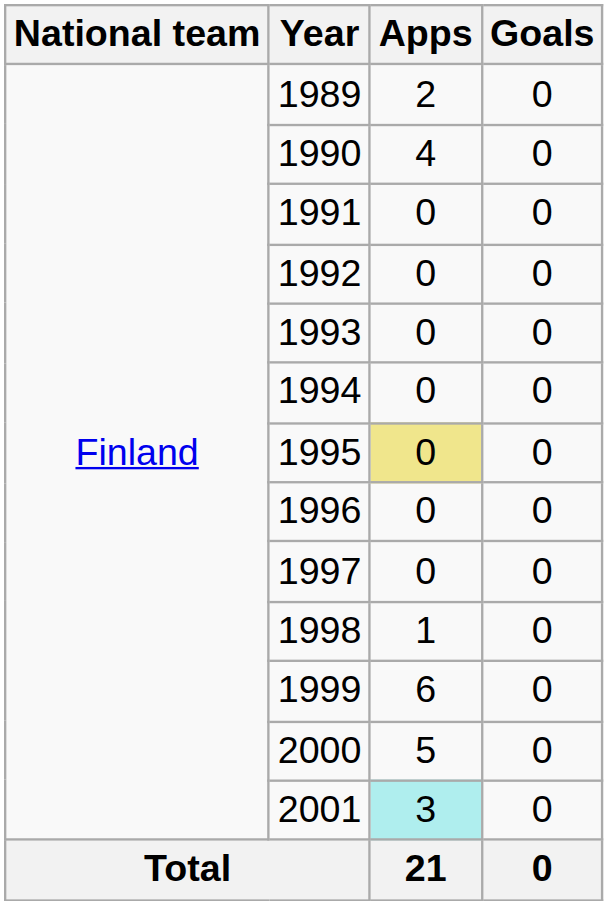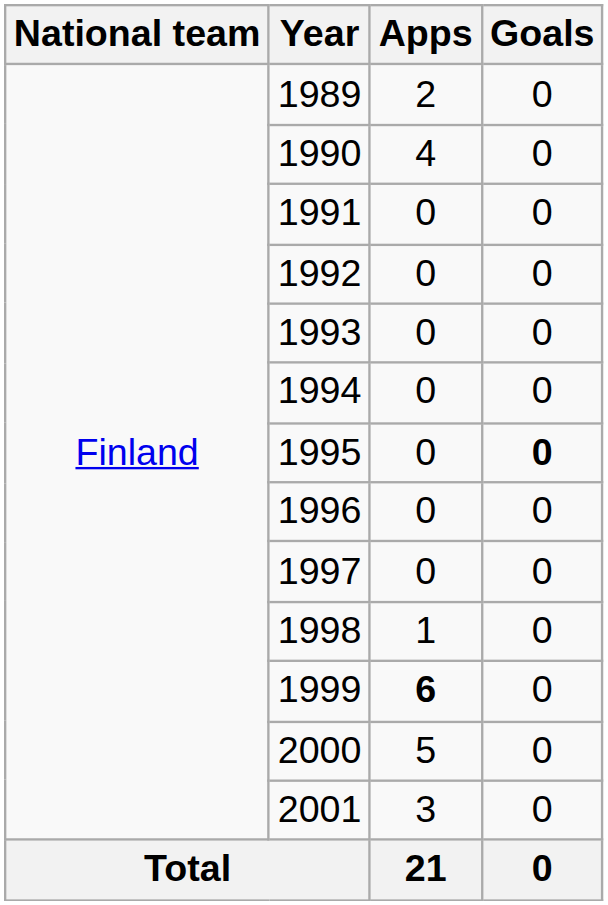(426, 451) khaki background -> (426, 451) no background
(542, 451) normal -> (542, 451) bold
(426, 690) normal -> (426, 690) bold
(426, 809) paleturquoise background -> (426, 809) no background
